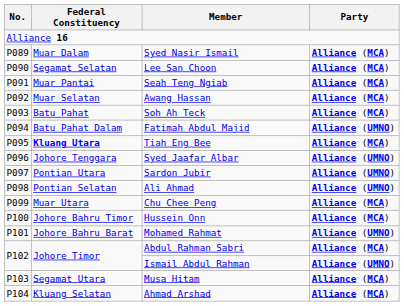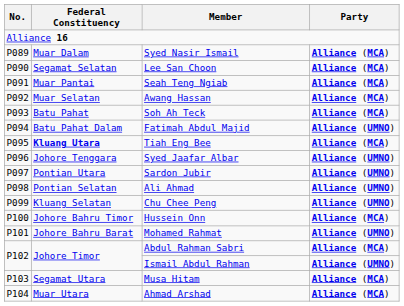(61, 203) Muar Utara -> (72, 203) Kluang Selatan
(351, 203) Alliance (MCA) -> (353, 203) Alliance (UMNO)
(72, 293) Kluang Selatan -> (61, 293) Muar Utara
